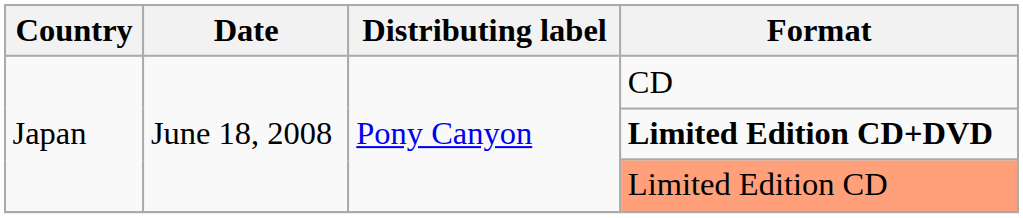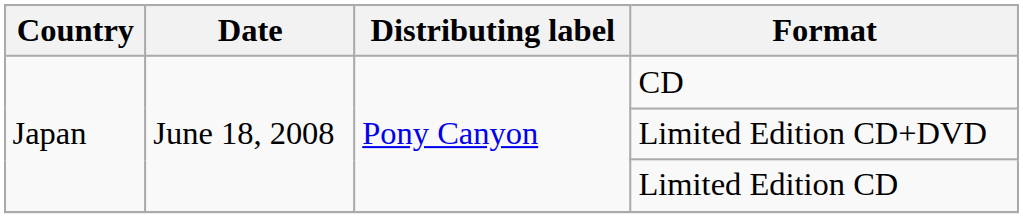(810, 133) bold -> (813, 133) normal
(758, 184) lightsalmon background -> (768, 184) no background
